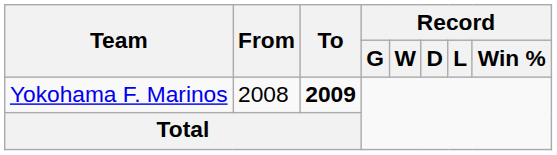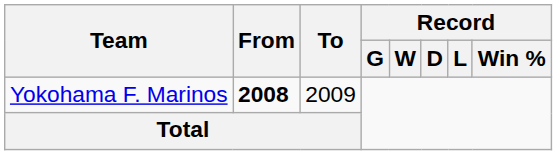(263, 94) normal -> (263, 94) bold
(331, 94) bold -> (331, 94) normal
